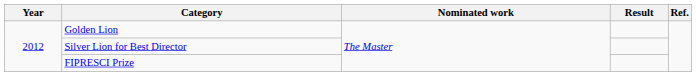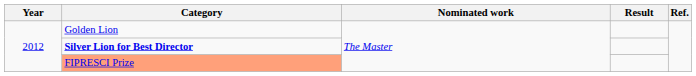(125, 46) normal -> (129, 46) bold
(99, 63) no background -> (99, 63) lightsalmon background
